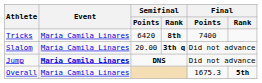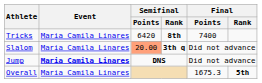(146, 47) no background -> (146, 47) lightsalmon background
